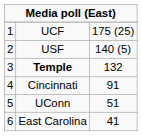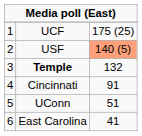(113, 49) no background -> (113, 49) lightsalmon background
